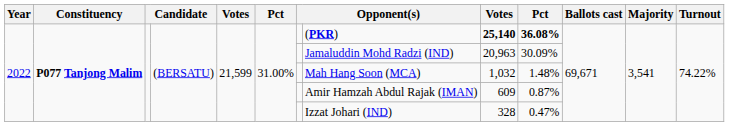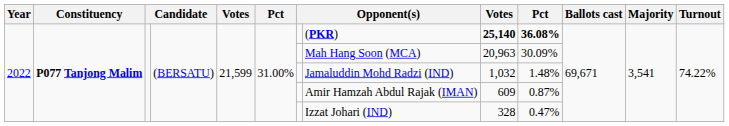(379, 53) Jamaluddin Mohd Radzi (IND) -> (363, 53) Mah Hang Soon (MCA)
(363, 72) Mah Hang Soon (MCA) -> (379, 72) Jamaluddin Mohd Radzi (IND)
